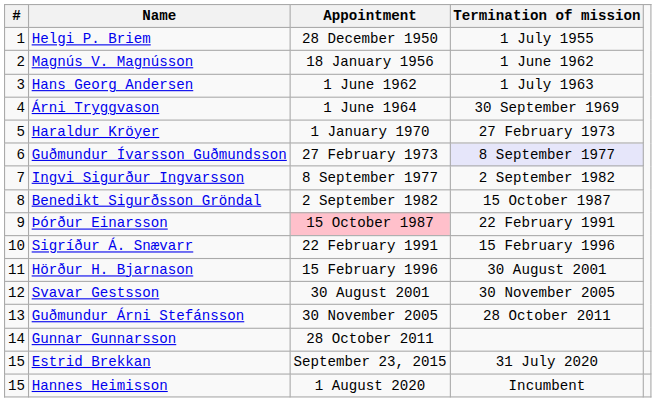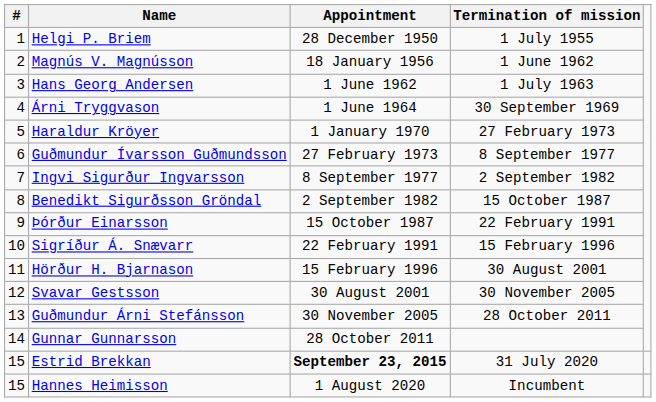(547, 155) lavender background -> (547, 155) no background
(370, 224) pink background -> (370, 224) no background
(370, 363) normal -> (370, 363) bold
